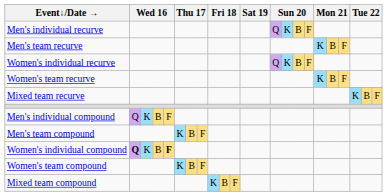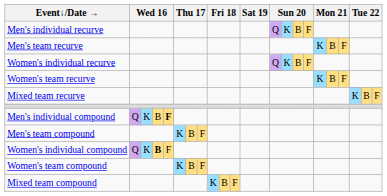(169, 117) normal -> (169, 117) bold
(135, 150) bold -> (135, 150) normal
(158, 150) normal -> (158, 150) bold
(169, 150) bold -> (169, 150) normal
